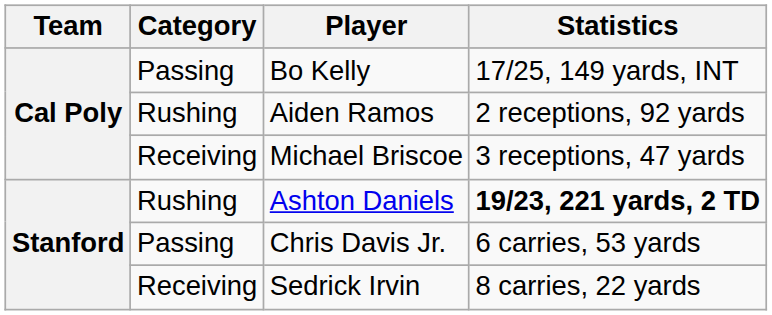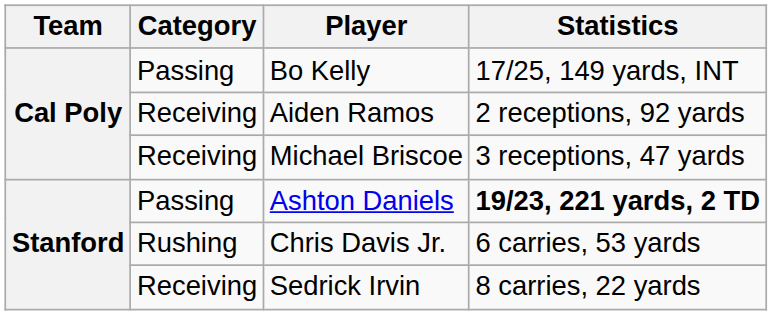(187, 113) Rushing -> (197, 113) Receiving
(187, 200) Rushing -> (186, 200) Passing
(186, 243) Passing -> (187, 243) Rushing
